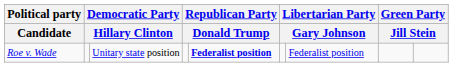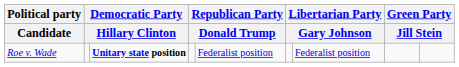(136, 53) normal -> (139, 52) bold
(231, 52) bold -> (235, 53) normal
